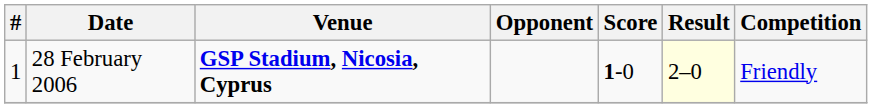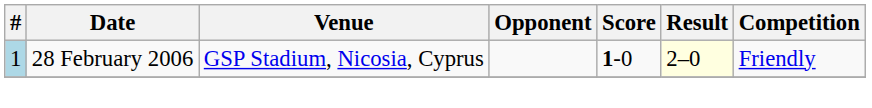(16, 71) no background -> (16, 58) lightblue background
(309, 71) bold -> (344, 58) normal
